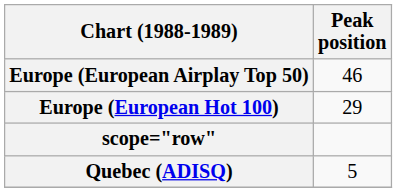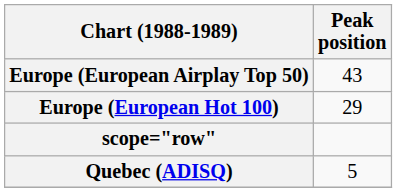(352, 75) 46 -> (352, 75) 43
